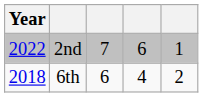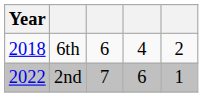rows swapped: (68, 77) <-> (68, 48)
